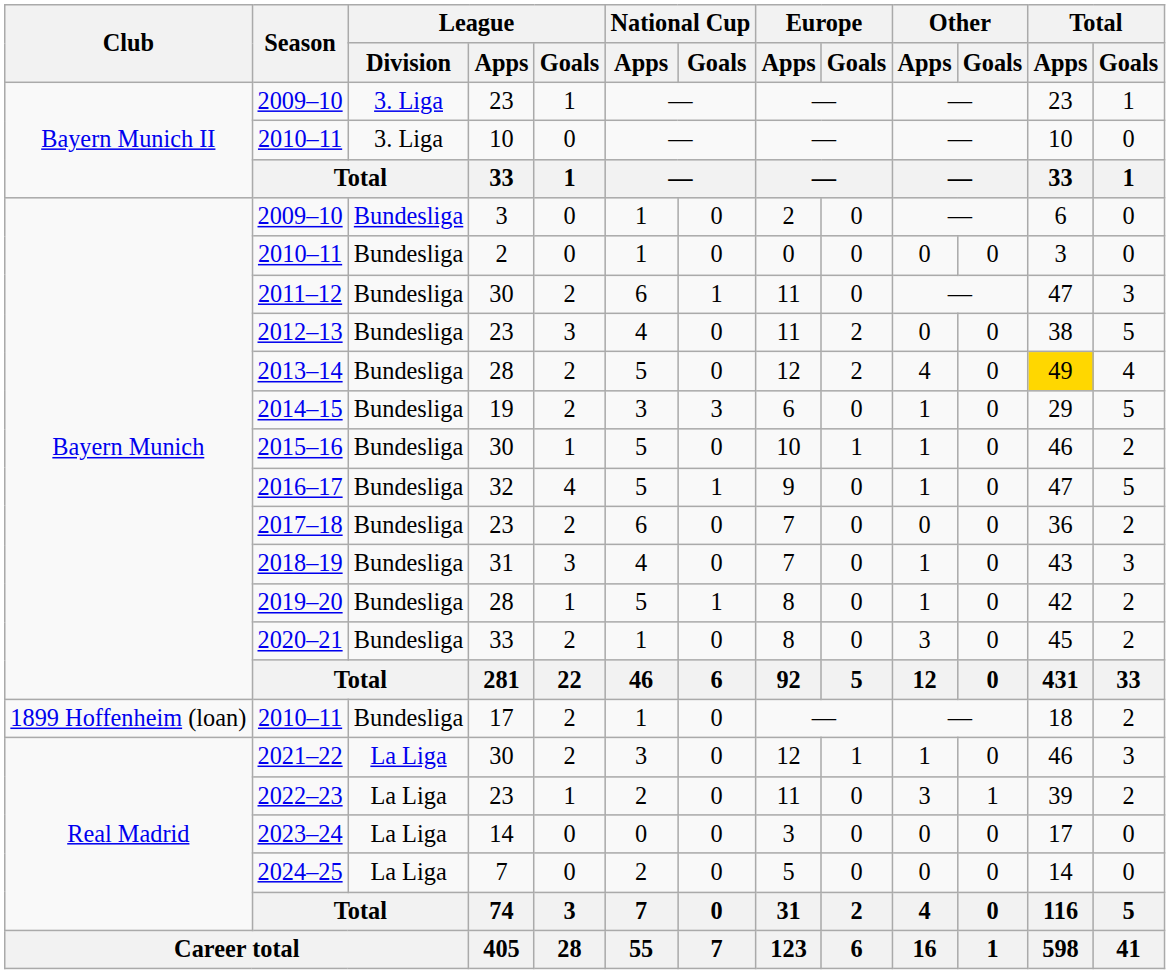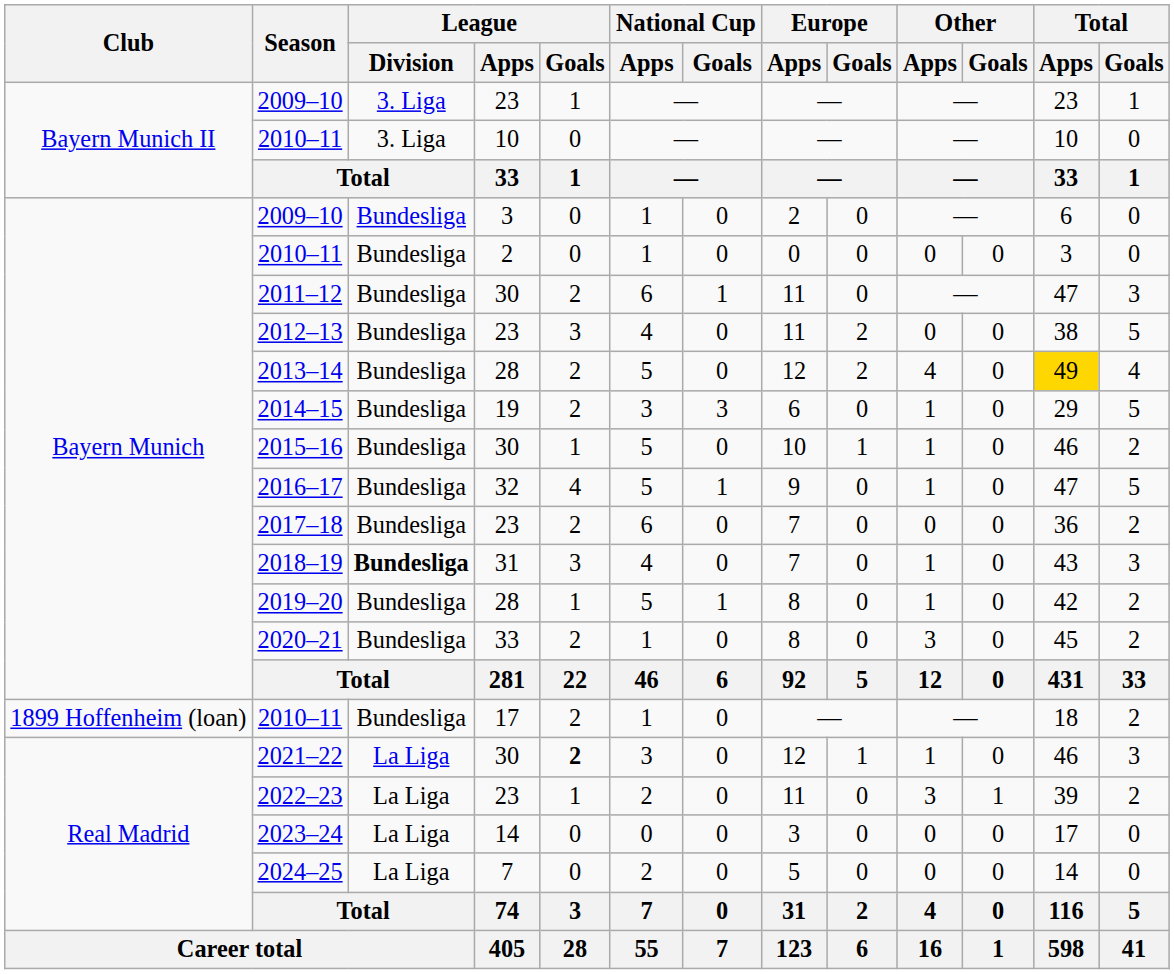(409, 563) normal -> (411, 563) bold
(570, 756) normal -> (575, 756) bold
